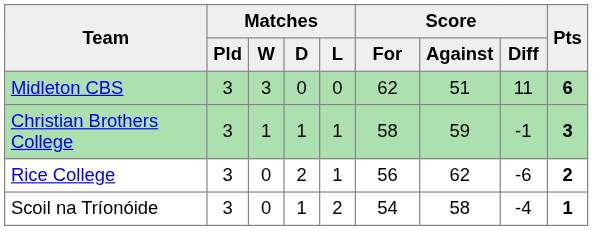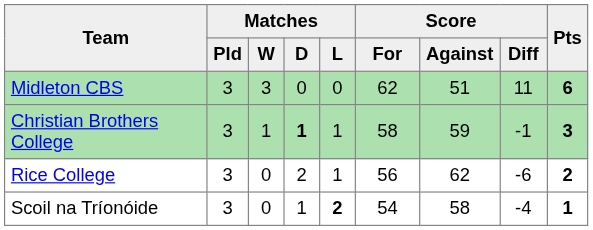(302, 131) normal -> (302, 131) bold
(337, 208) normal -> (337, 208) bold
